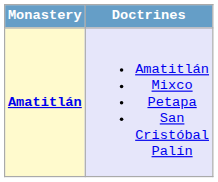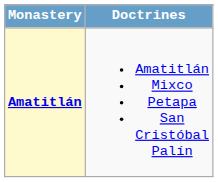(149, 110) lavender background -> (149, 110) no background
